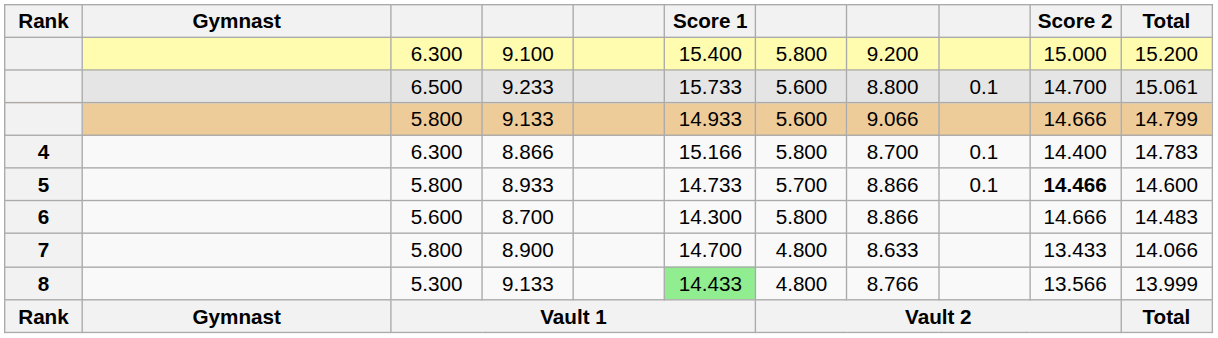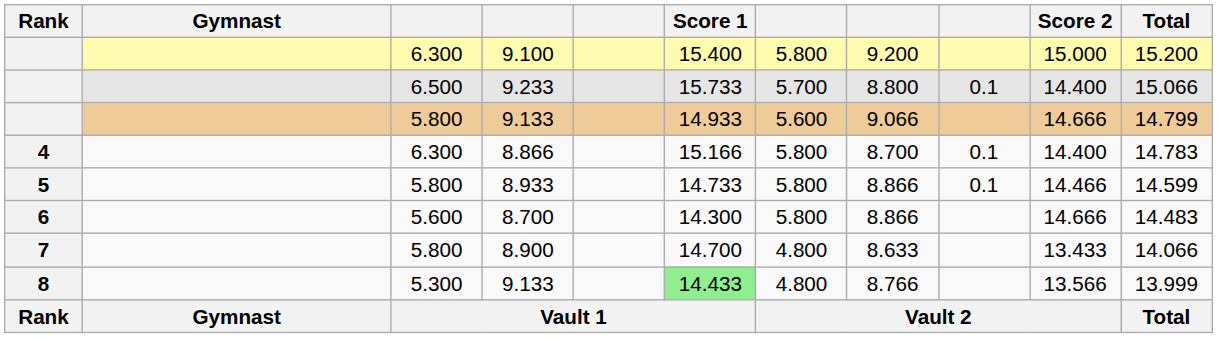(802, 87) 5.600 -> (802, 87) 5.700
(1075, 87) 14.700 -> (1075, 87) 14.400
(1166, 87) 15.061 -> (1166, 87) 15.066
(802, 185) 5.700 -> (802, 185) 5.800
(1075, 185) bold -> (1075, 185) normal
(1166, 185) 14.600 -> (1166, 185) 14.599
